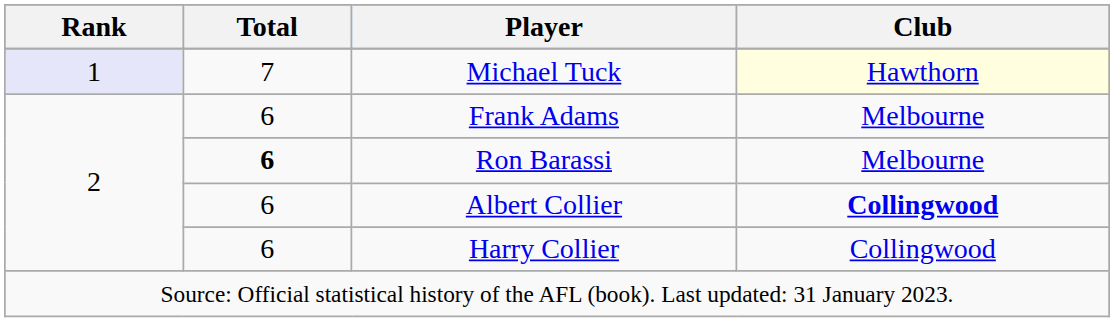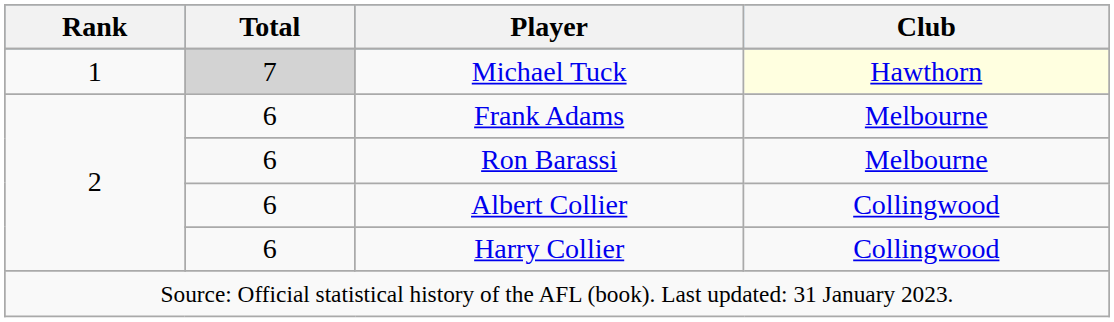(94, 71) lavender background -> (95, 71) no background
(267, 71) no background -> (270, 71) lightgrey background
(267, 159) bold -> (270, 159) normal
(923, 204) bold -> (926, 204) normal
